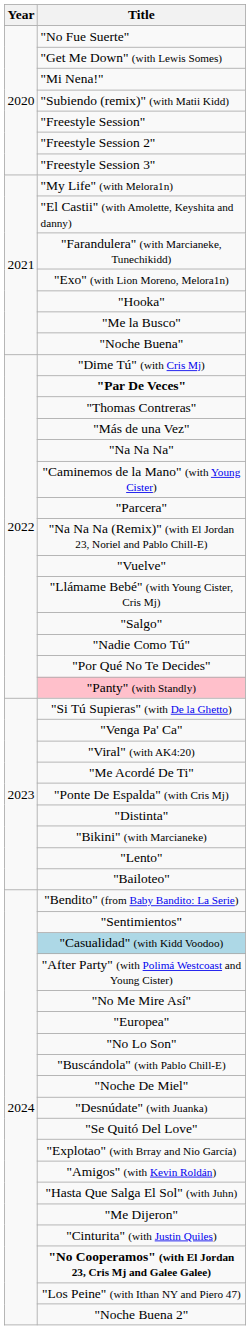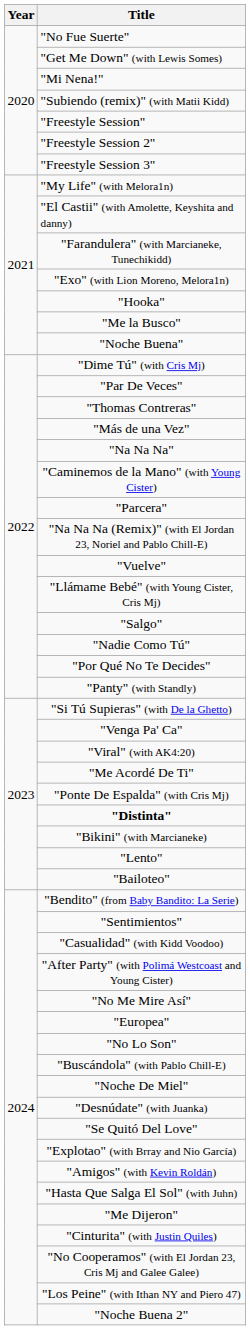(141, 386) bold -> (141, 386) normal
(141, 687) pink background -> (141, 687) no background
(141, 815) normal -> (141, 815) bold
(141, 943) lightblue background -> (141, 943) no background
(141, 1264) bold -> (141, 1264) normal
